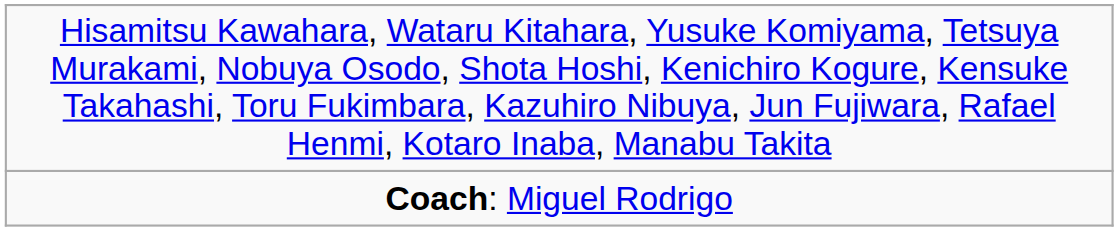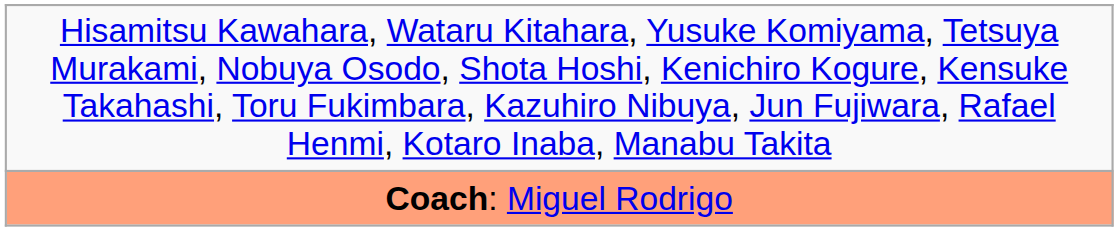(559, 197) no background -> (559, 197) lightsalmon background
